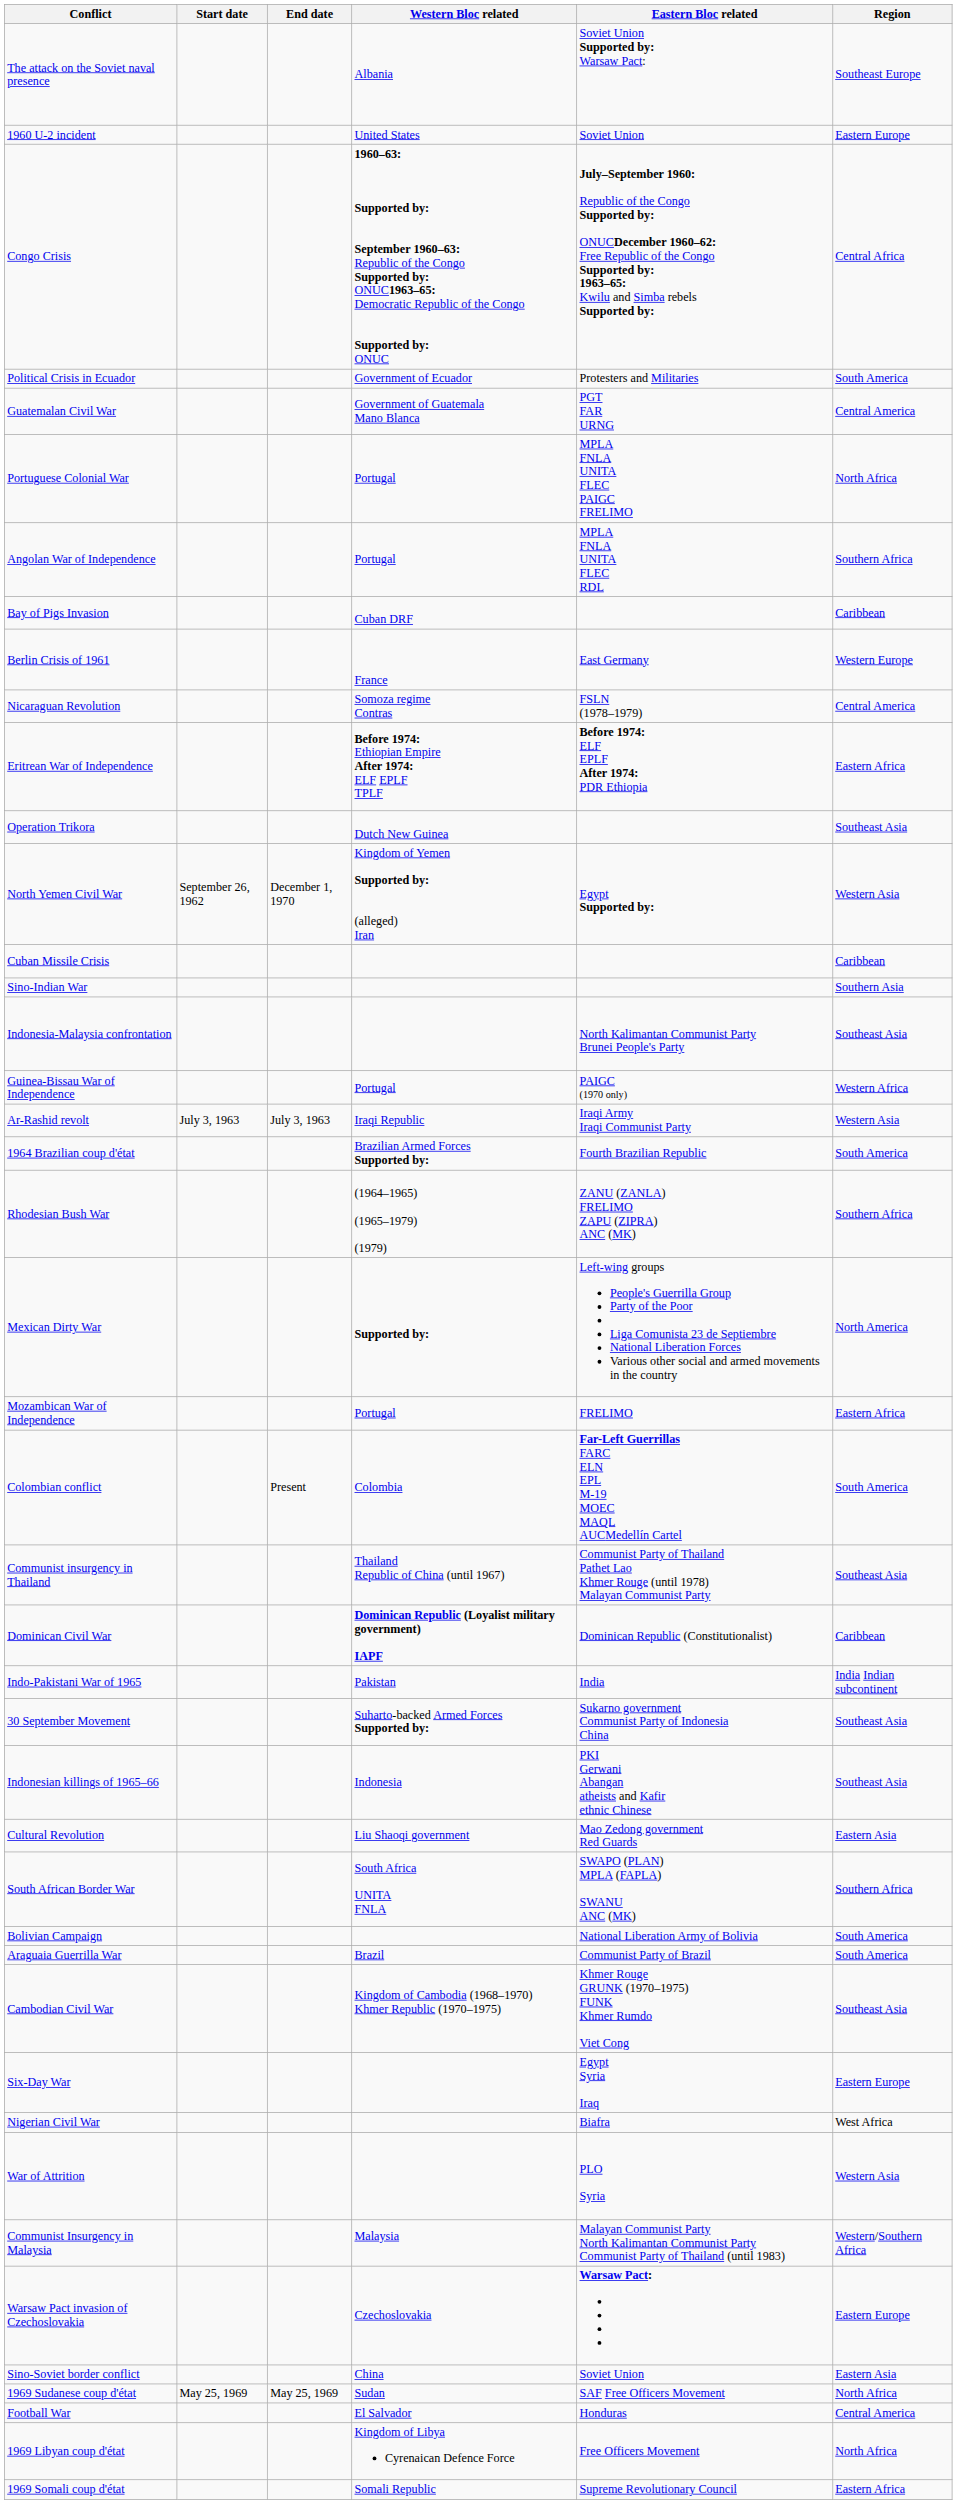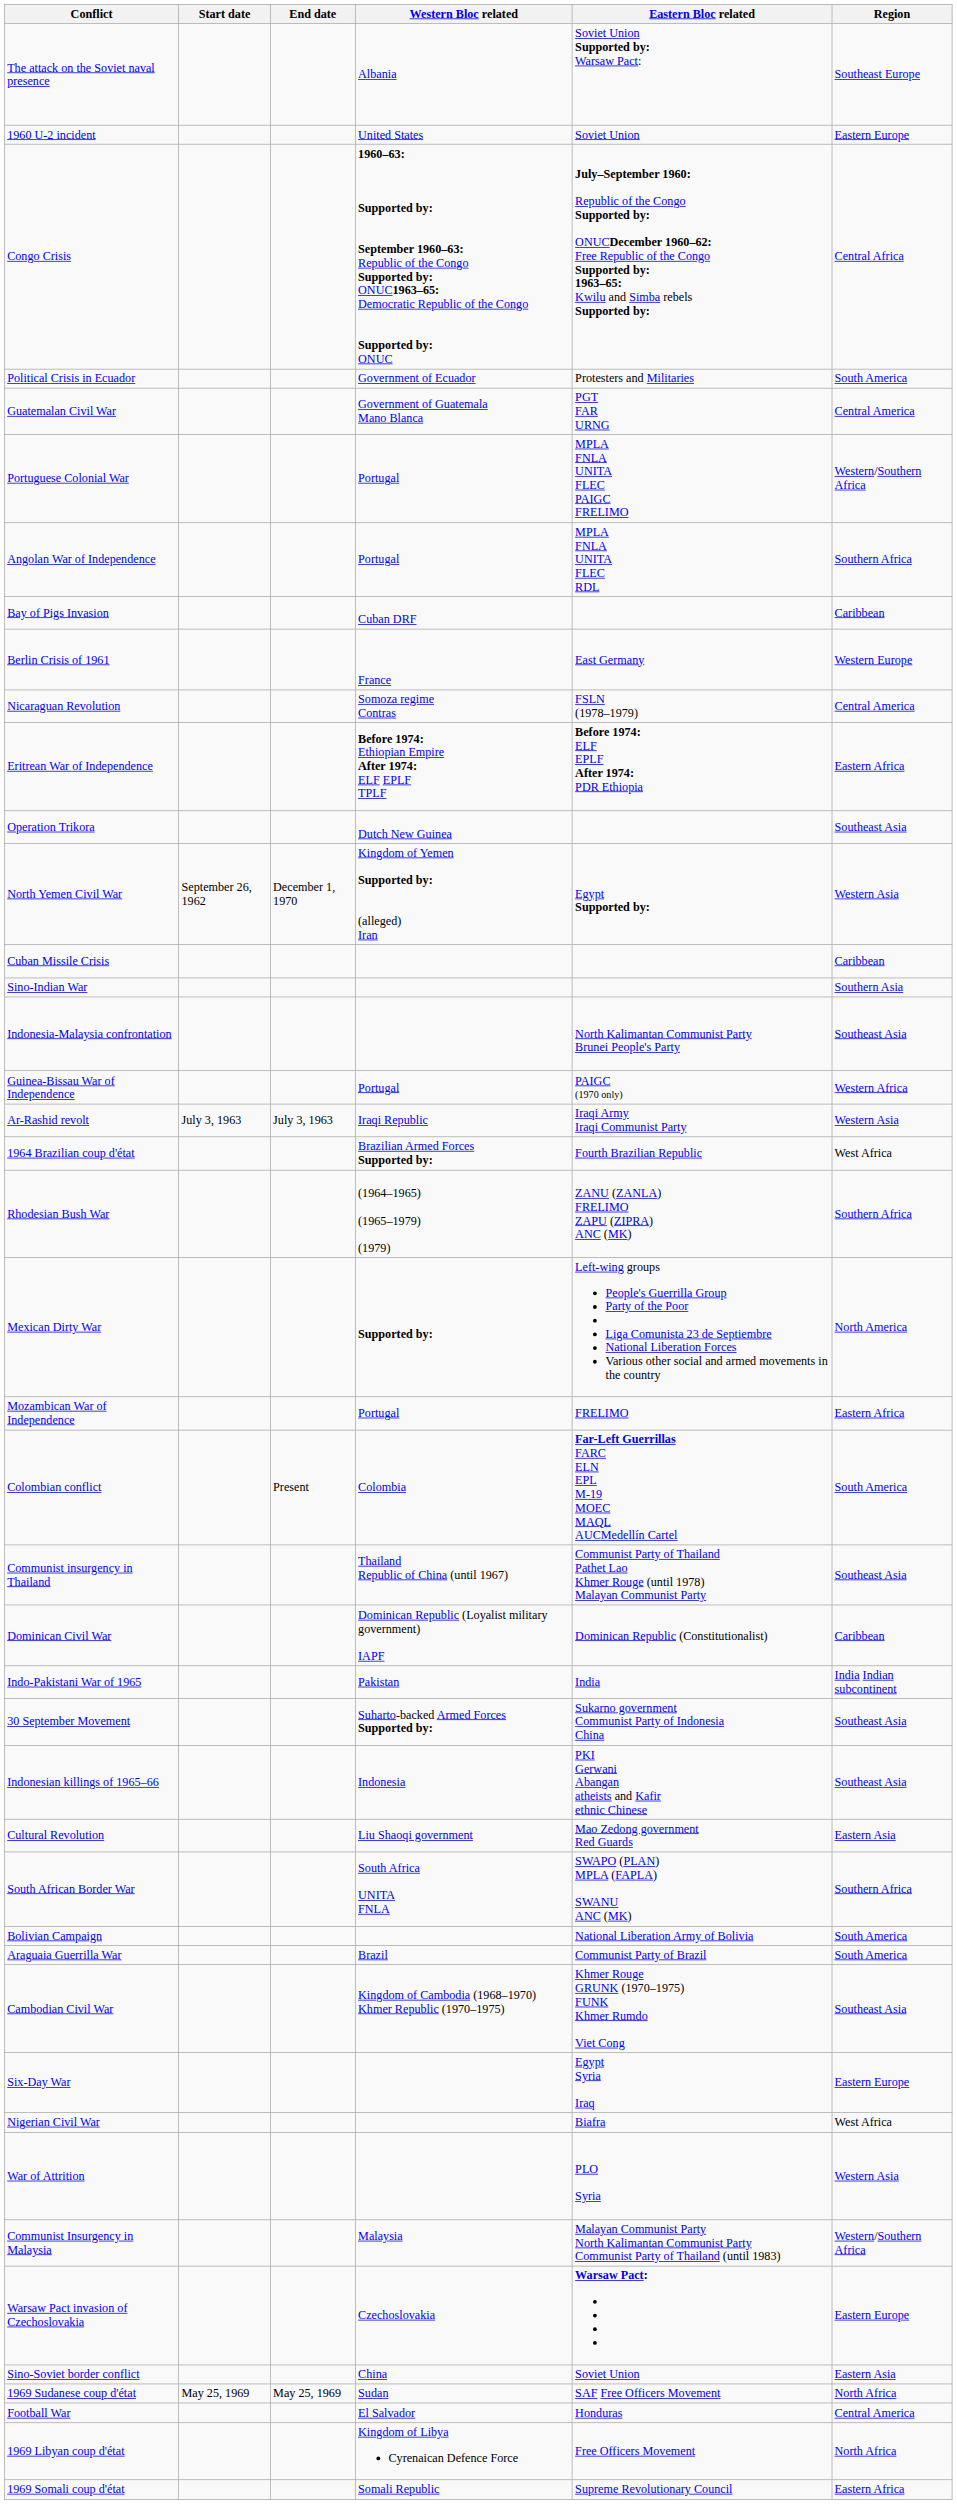(866, 478) North Africa -> (878, 478) Western/Southern Africa
(872, 1153) South America -> (863, 1153) West Africa
(455, 1635) bold -> (453, 1635) normal
